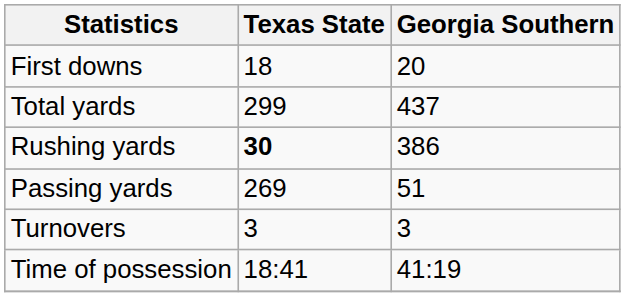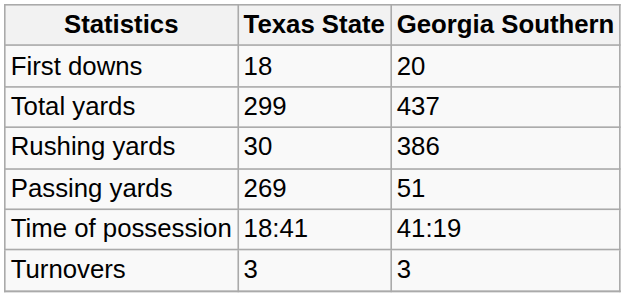(258, 147) bold -> (258, 147) normal
rows swapped: (68, 229) <-> (121, 270)
